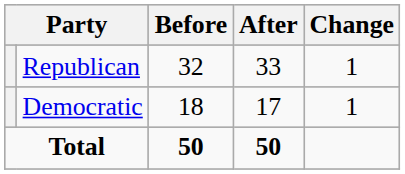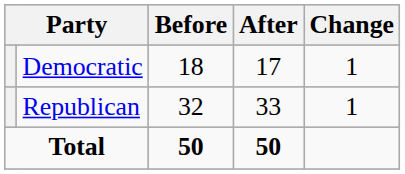rows swapped: (81, 65) <-> (83, 106)
